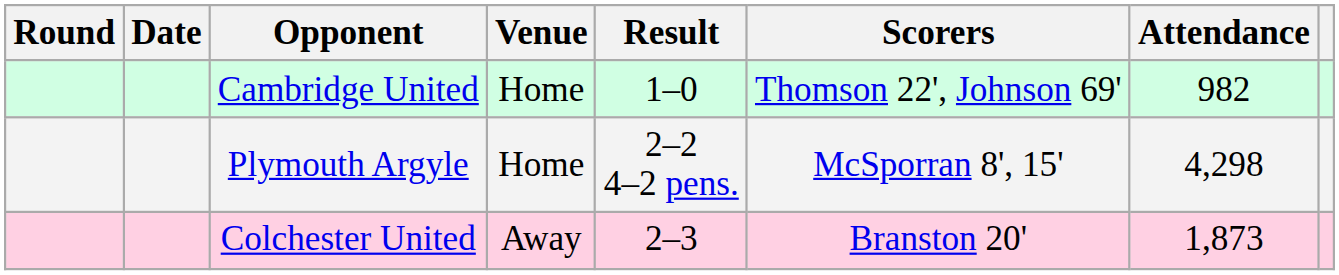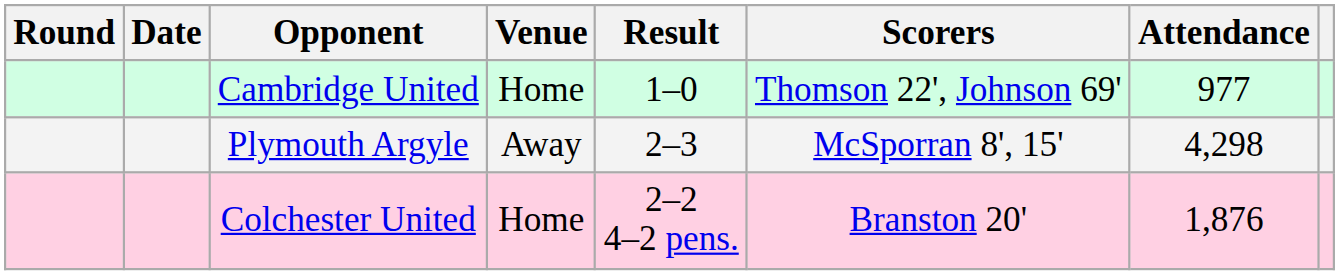(1224, 88) 982 -> (1224, 88) 977
(541, 163) Home -> (541, 144) Away
(671, 163) 2–2 4–2 pens. -> (671, 144) 2–3
(541, 239) Away -> (541, 219) Home
(671, 239) 2–3 -> (671, 219) 2–2 4–2 pens.
(1224, 239) 1,873 -> (1224, 219) 1,876
